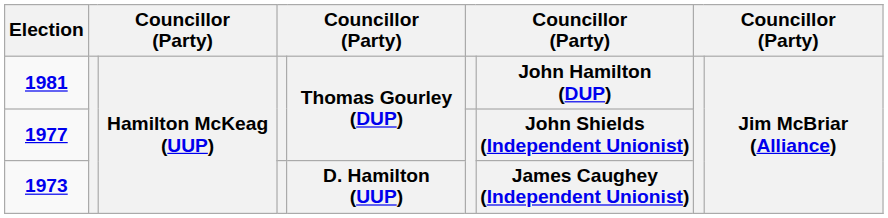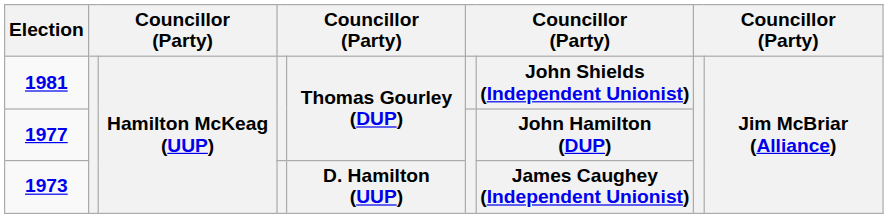(585, 82) John Hamilton (DUP) -> (585, 82) John Shields (Independent Unionist)
(585, 134) John Shields (Independent Unionist) -> (585, 134) John Hamilton (DUP)
